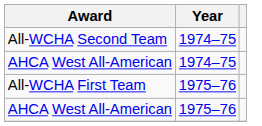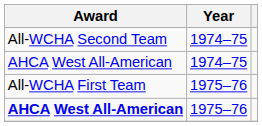(90, 109) normal -> (96, 109) bold
